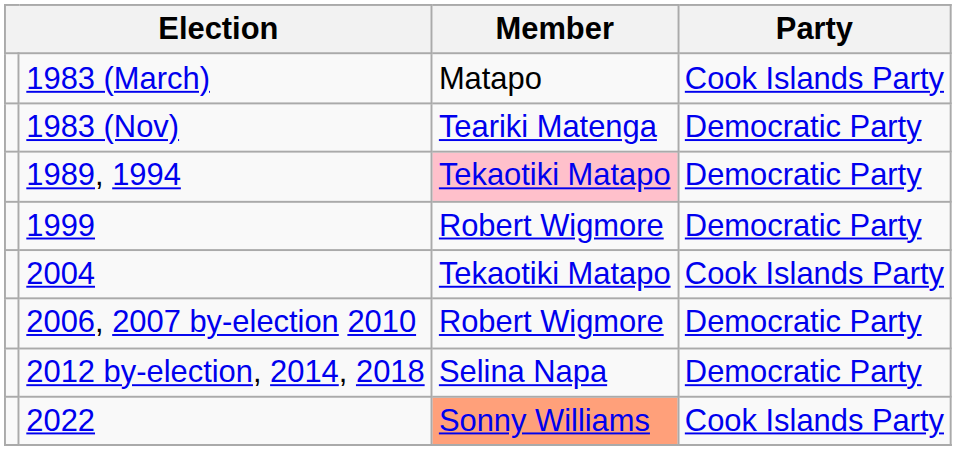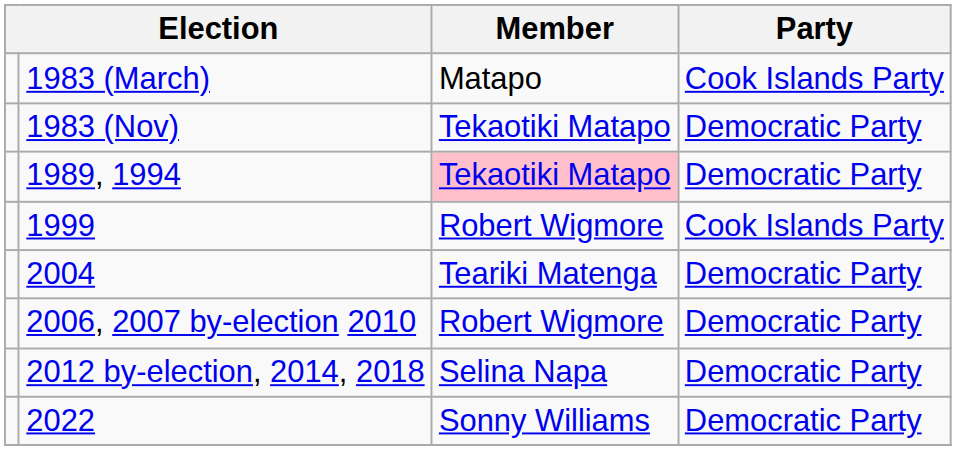(548, 126) Teariki Matenga -> (555, 126) Tekaotiki Matapo
(803, 224) Democratic Party -> (814, 224) Cook Islands Party
(555, 273) Tekaotiki Matapo -> (548, 273) Teariki Matenga
(814, 273) Cook Islands Party -> (803, 273) Democratic Party
(544, 420) lightsalmon background -> (544, 420) no background
(814, 420) Cook Islands Party -> (803, 420) Democratic Party
